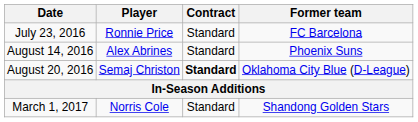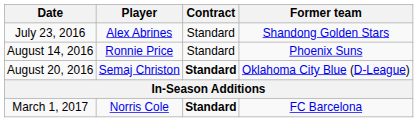(139, 32) Ronnie Price -> (139, 32) Alex Abrines
(326, 32) FC Barcelona -> (326, 32) Shandong Golden Stars
(139, 51) Alex Abrines -> (139, 51) Ronnie Price
(211, 107) normal -> (211, 107) bold
(326, 107) Shandong Golden Stars -> (326, 107) FC Barcelona
